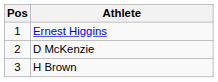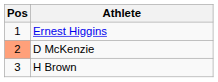(17, 49) no background -> (17, 49) lightsalmon background
